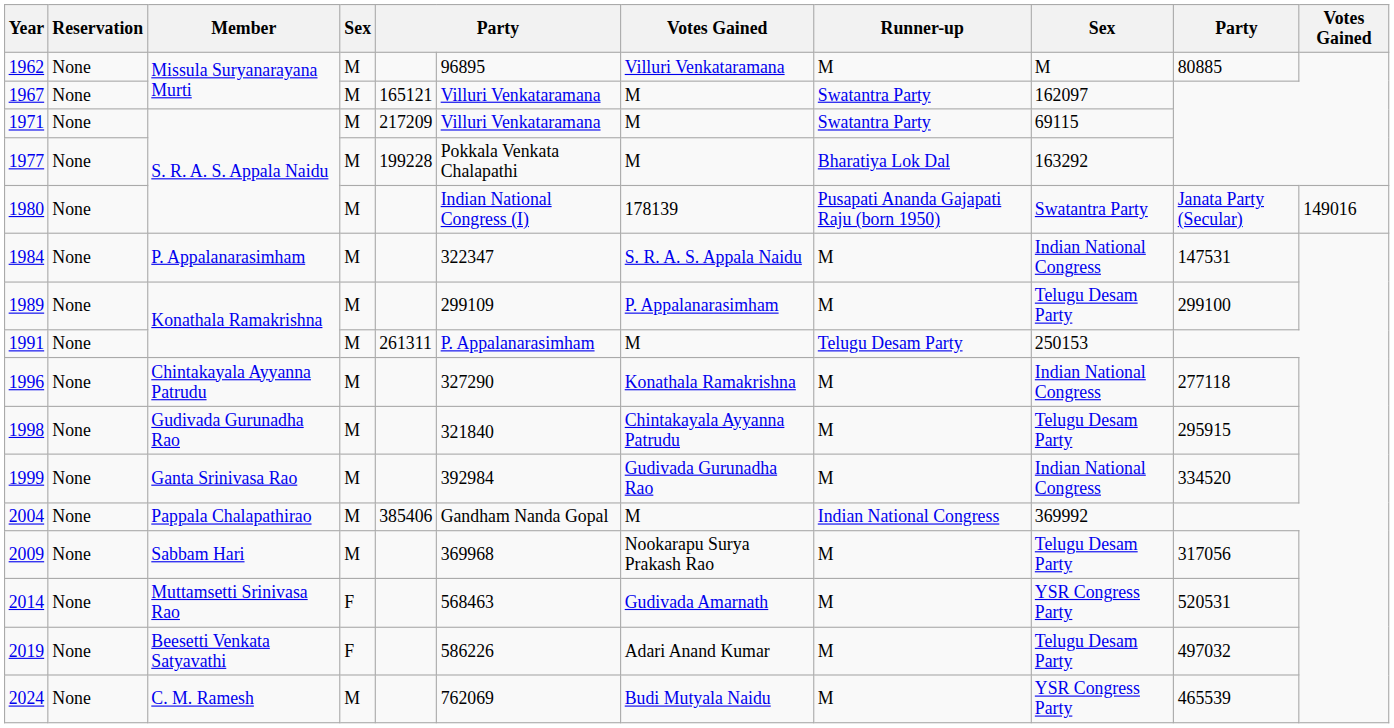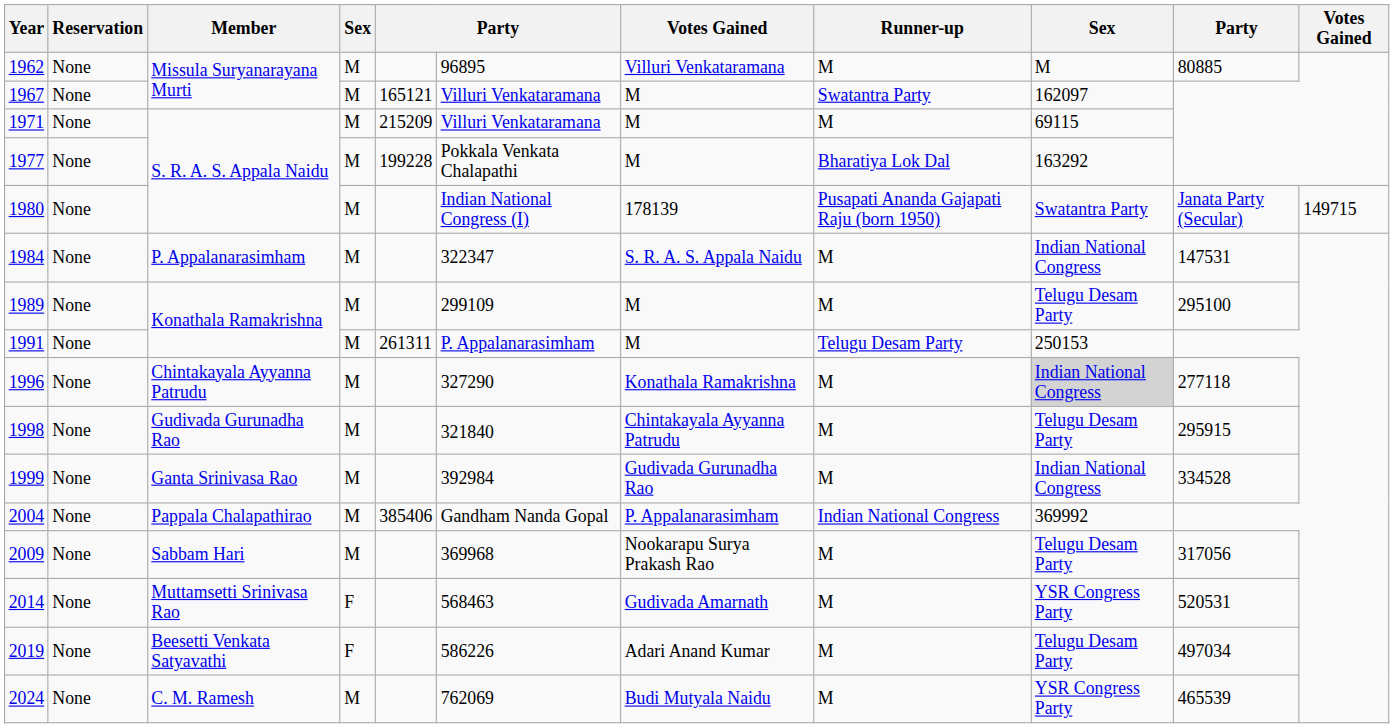(406, 123) 217209 -> (406, 123) 215209
(874, 123) Swatantra Party -> (826, 123) M
(1330, 209) 149016 -> (1330, 209) 149715
(702, 305) P. Appalanarasimham -> (633, 305) M
(1204, 305) 299100 -> (1204, 305) 295100
(1090, 381) no background -> (1090, 381) lightgrey background
(1204, 478) 334520 -> (1204, 478) 334528
(633, 516) M -> (702, 516) P. Appalanarasimham
(1204, 650) 497032 -> (1204, 650) 497034
